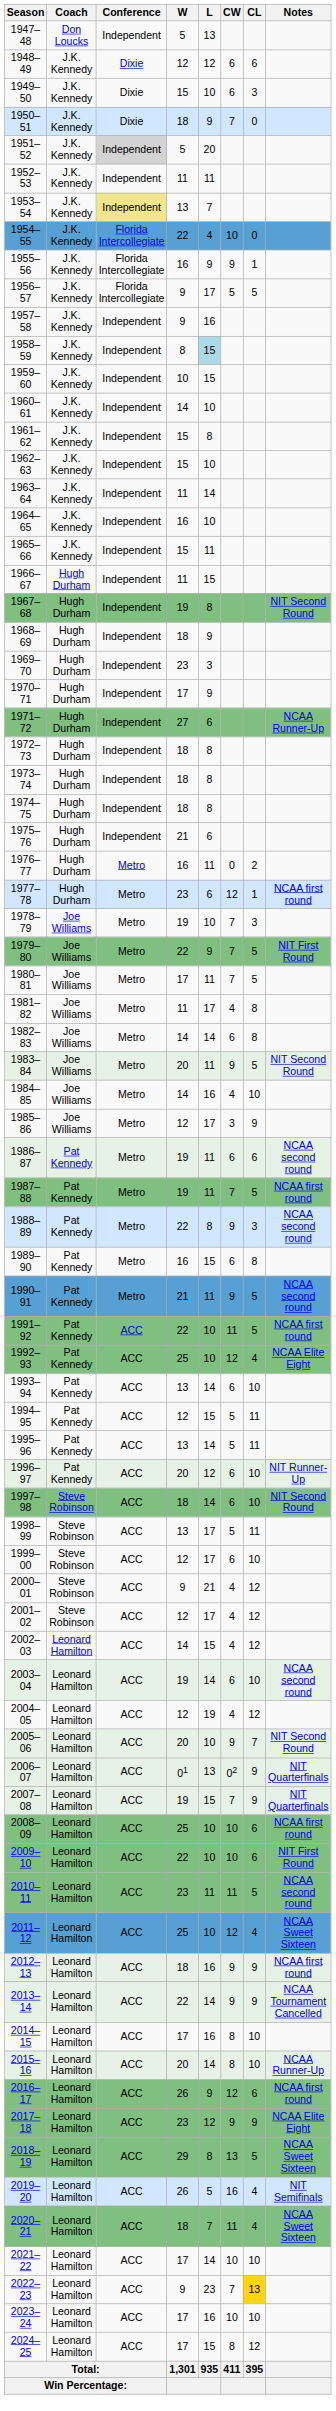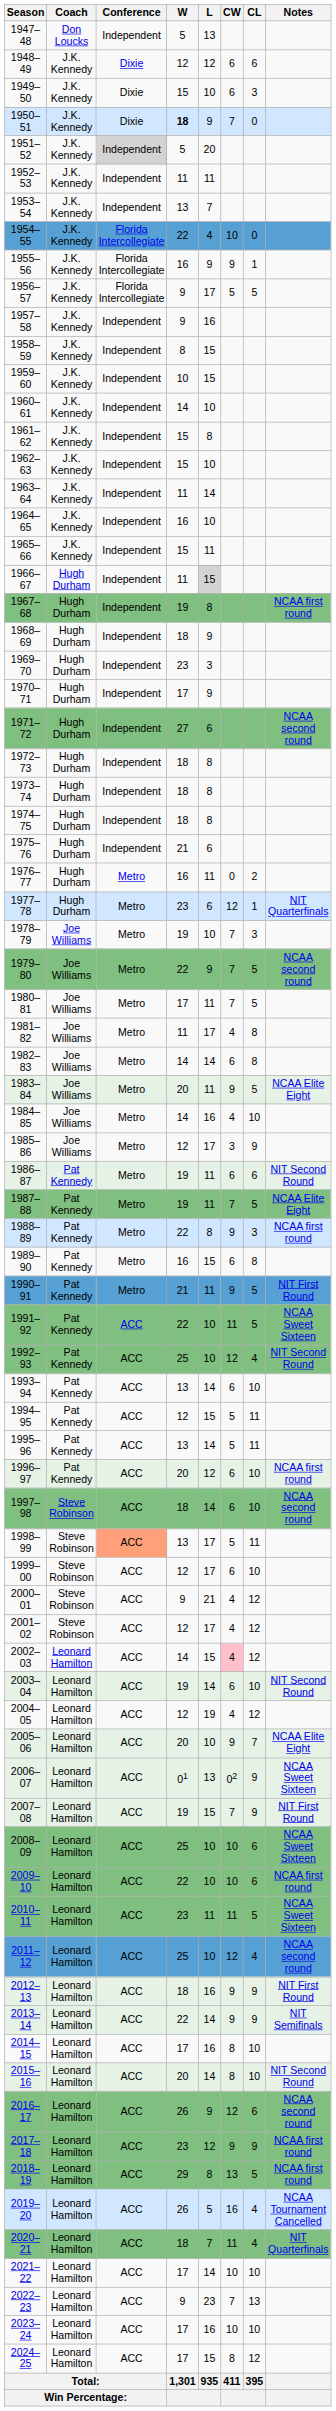(183, 121) normal -> (183, 121) bold
(132, 207) khaki background -> (132, 207) no background
(209, 350) lightblue background -> (209, 350) no background
(209, 579) no background -> (209, 579) lightgrey background
(298, 608) NIT Second Round -> (298, 608) NCAA first round
(298, 722) NCAA Runner-Up -> (298, 728) NCAA second round
(298, 894) NCAA first round -> (298, 906) NIT Quarterfinals
(298, 951) NIT First Round -> (298, 969) NCAA second round
(298, 1066) NIT Second Round -> (298, 1089) NCAA Elite Eight
(298, 1157) NCAA second round -> (298, 1175) NIT Second Round
(298, 1192) NCAA first round -> (298, 1204) NCAA Elite Eight
(298, 1227) NCAA second round -> (298, 1233) NCAA first round
(298, 1296) NCAA second round -> (298, 1290) NIT First Round
(298, 1330) NCAA first round -> (298, 1324) NCAA Sweet Sixteen
(298, 1359) NCAA Elite Eight -> (298, 1359) NIT Second Round
(298, 1473) NIT Runner-Up -> (298, 1473) NCAA first round
(298, 1502) NIT Second Round -> (298, 1508) NCAA second round
(132, 1531) no background -> (132, 1543) lightsalmon background
(232, 1645) no background -> (232, 1657) pink background
(298, 1680) NCAA second round -> (298, 1686) NIT Second Round
(298, 1743) NIT Second Round -> (298, 1743) NCAA Elite Eight
(298, 1772) NIT Quarterfinals -> (298, 1778) NCAA Sweet Sixteen
(298, 1800) NIT Quarterfinals -> (298, 1812) NIT First Round
(298, 1829) NCAA first round -> (298, 1847) NCAA Sweet Sixteen
(298, 1857) NIT First Round -> (298, 1881) NCAA first round
(298, 1892) NCAA second round -> (298, 1916) NCAA Sweet Sixteen
(298, 1933) NCAA Sweet Sixteen -> (298, 1956) NCAA second round
(298, 1967) NCAA first round -> (298, 1991) NIT First Round
(298, 2002) NCAA Tournament Cancelled -> (298, 2020) NIT Semifinals
(298, 2065) NCAA Runner-Up -> (298, 2077) NIT Second Round
(298, 2094) NCAA first round -> (298, 2111) NCAA second round
(298, 2122) NCAA Elite Eight -> (298, 2146) NCAA first round
(298, 2157) NCAA Sweet Sixteen -> (298, 2175) NCAA first round
(298, 2191) NIT Semifinals -> (298, 2209) NCAA Tournament Cancelled
(298, 2226) NCAA Sweet Sixteen -> (298, 2244) NIT Quarterfinals
(254, 2289) gold background -> (254, 2301) no background
